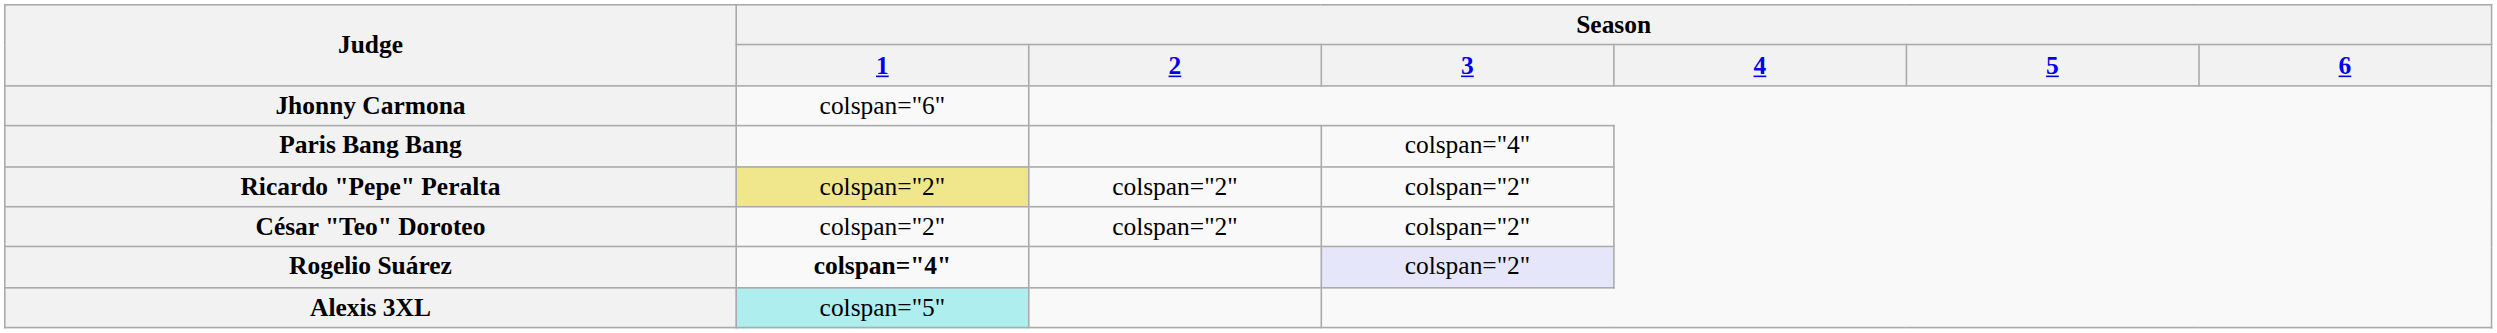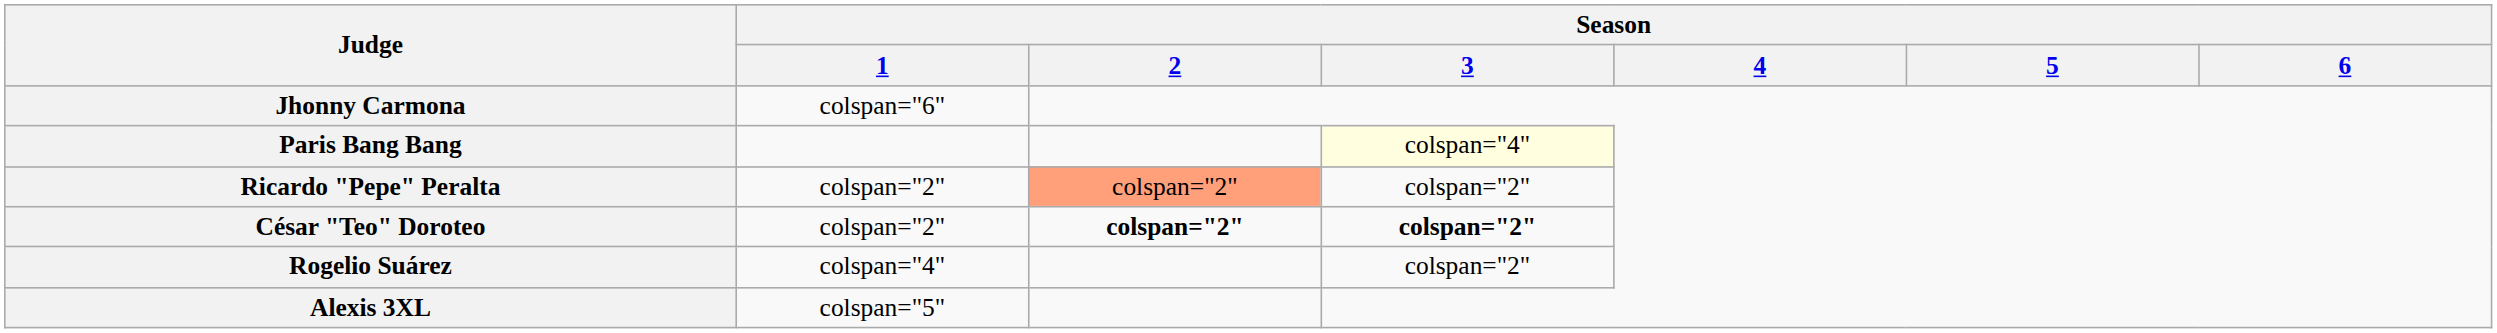(1467, 145) no background -> (1467, 145) lightyellow background
(882, 186) khaki background -> (882, 186) no background
(1175, 186) no background -> (1175, 186) lightsalmon background
(1175, 226) normal -> (1175, 226) bold
(1467, 226) normal -> (1467, 226) bold
(882, 266) bold -> (882, 266) normal
(1467, 266) lavender background -> (1467, 266) no background
(882, 307) paleturquoise background -> (882, 307) no background
